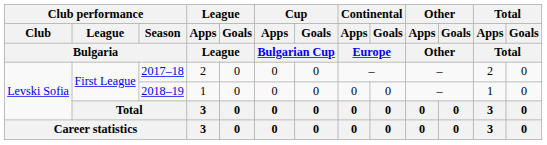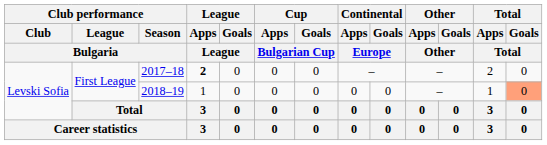(203, 71) normal -> (203, 71) bold
(524, 91) no background -> (524, 91) lightsalmon background
